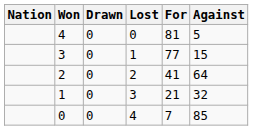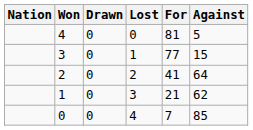(200, 95) 32 -> (200, 95) 62
